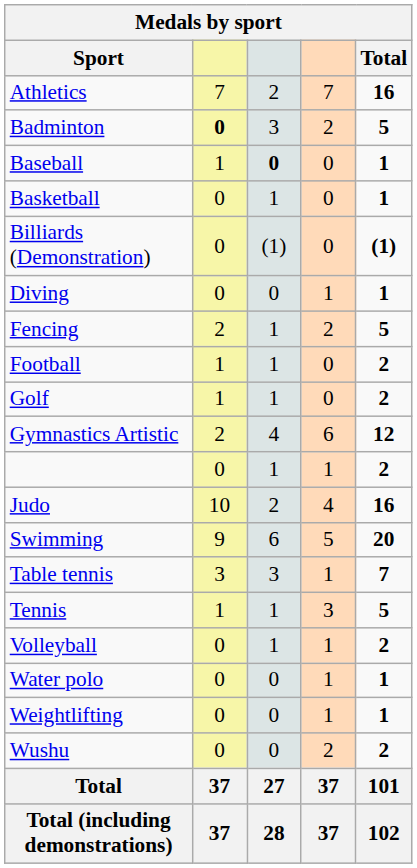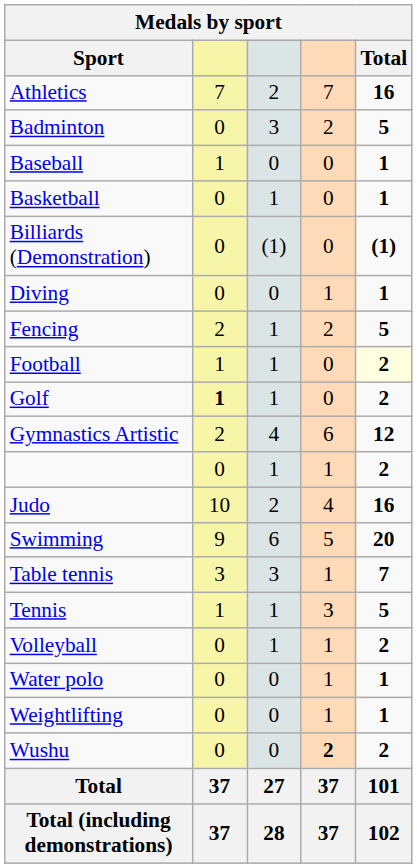(220, 127) bold -> (220, 127) normal
(274, 163) bold -> (274, 163) normal
(384, 363) no background -> (384, 363) lightyellow background
(220, 399) normal -> (220, 399) bold
(328, 750) normal -> (328, 750) bold
